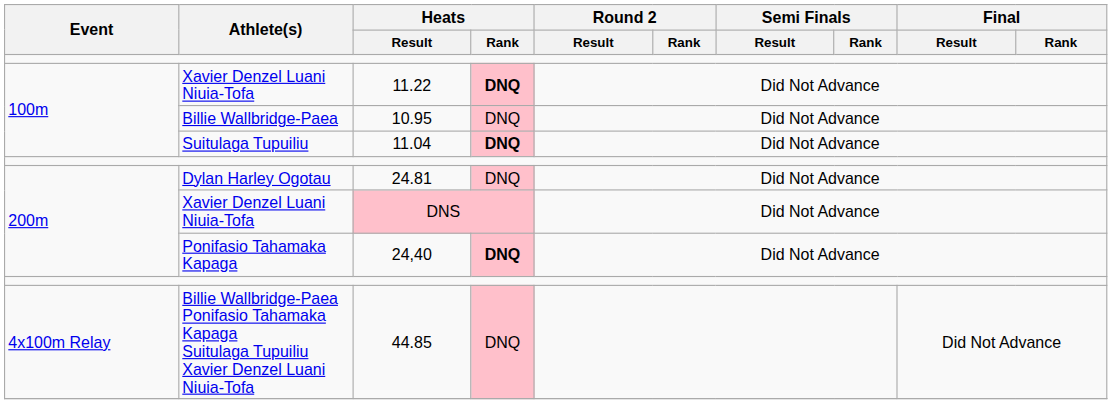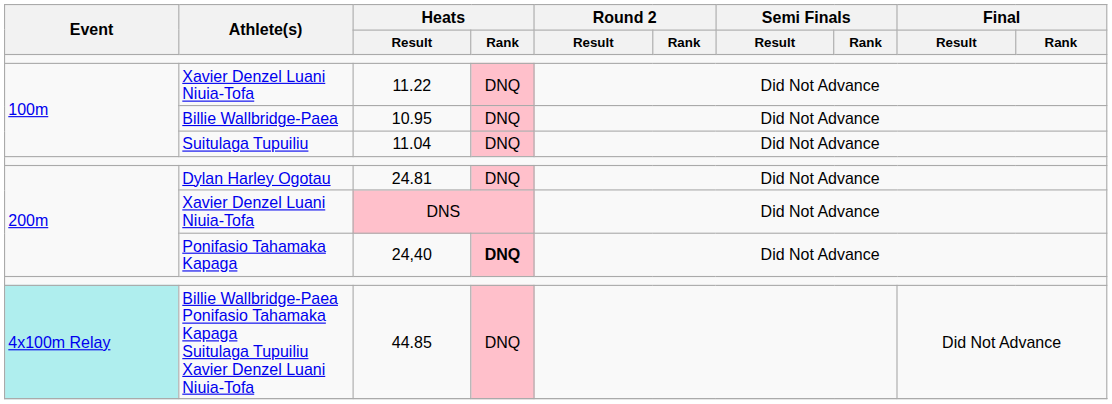(503, 85) bold -> (503, 85) normal
(503, 144) bold -> (503, 144) normal
(59, 342) no background -> (59, 342) paleturquoise background
